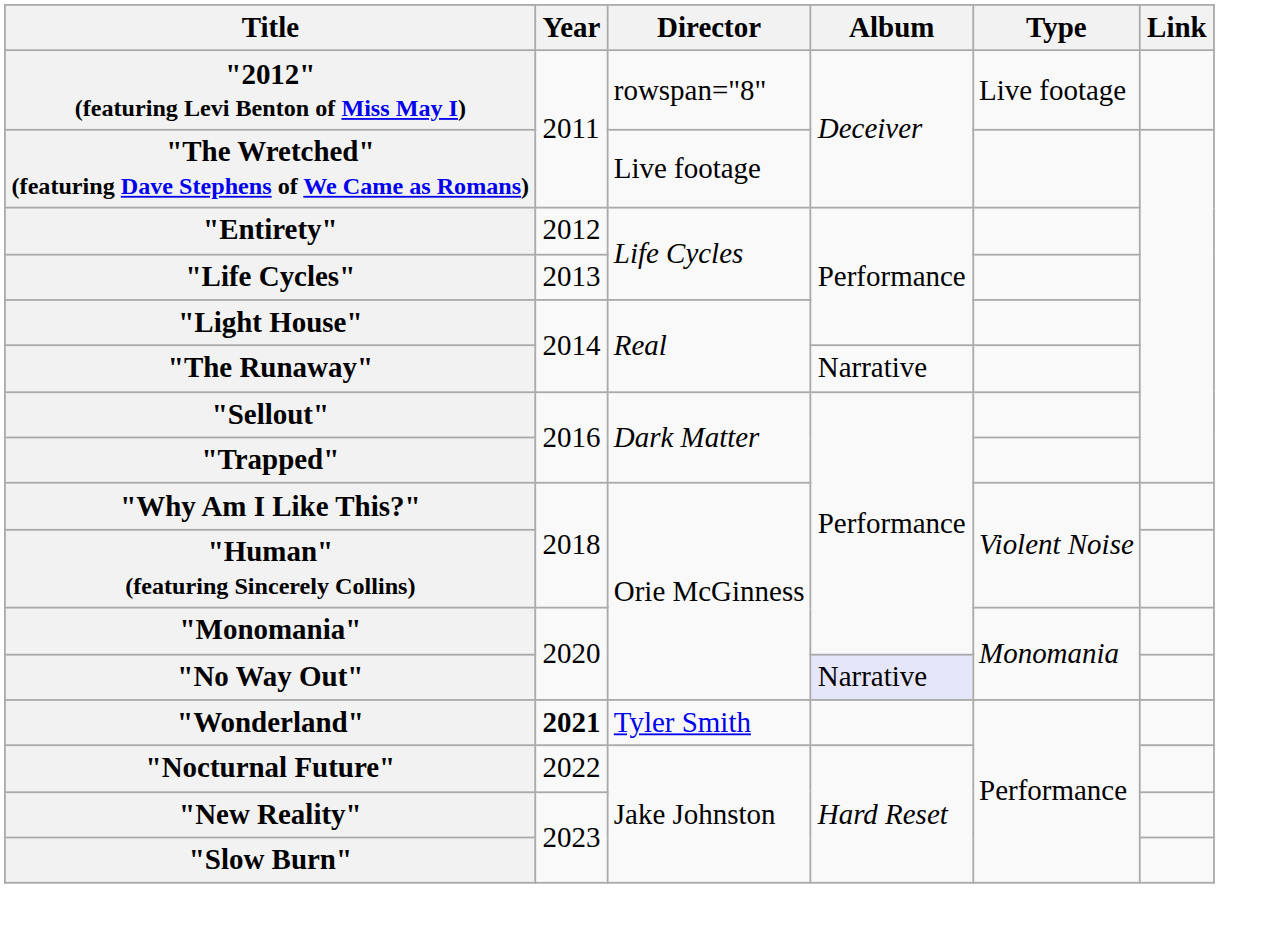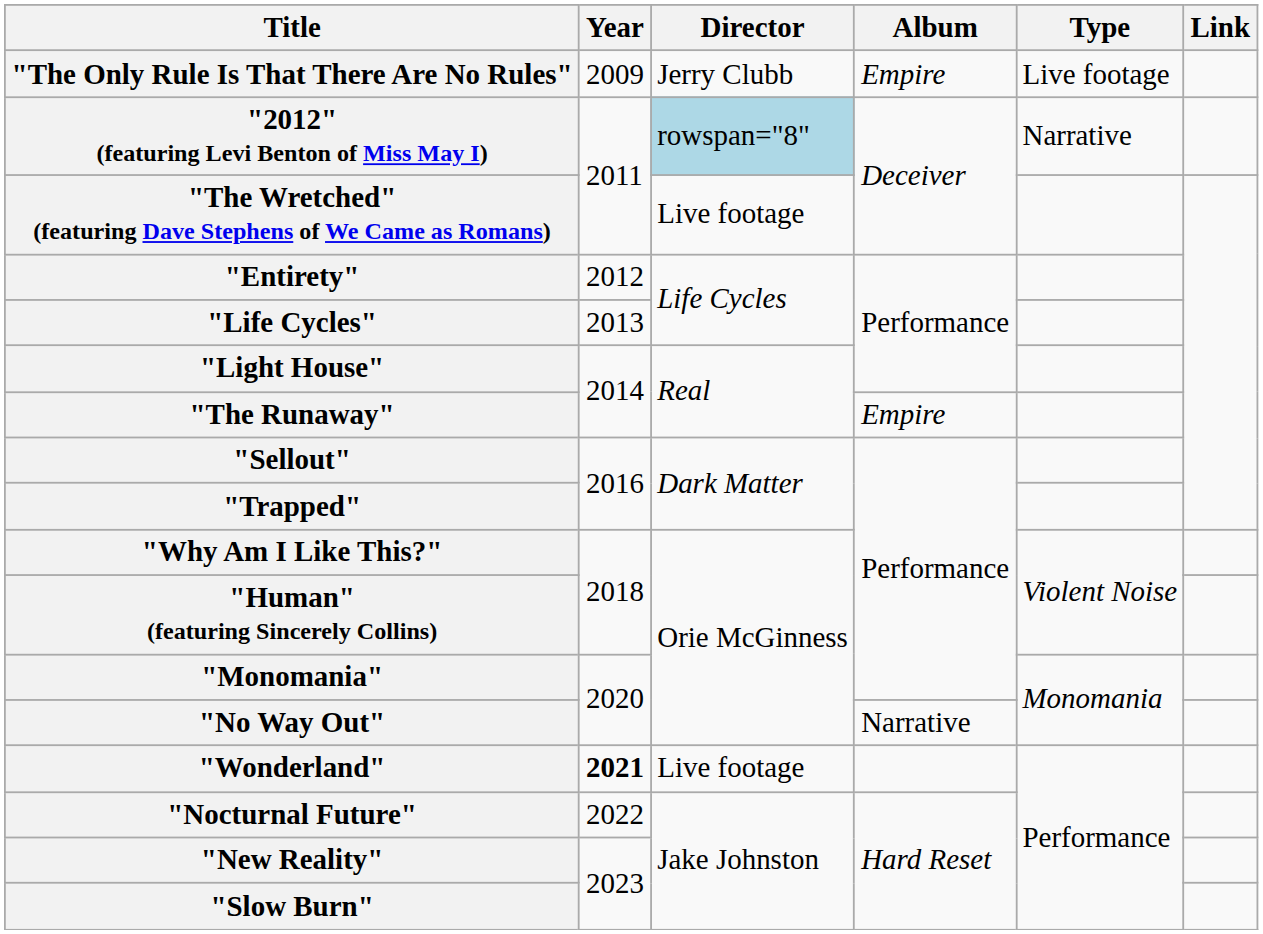+ row: (292, 73)
(690, 89) no background -> (734, 135) lightblue background
(1053, 89) Live footage -> (1077, 135) Narrative
(872, 368) Narrative -> (903, 414) Empire
(872, 676) lavender background -> (916, 722) no background
(682, 722) Tyler Smith -> (731, 768) Live footage
